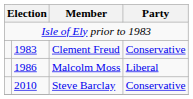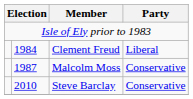(25, 49) 1983 -> (25, 49) 1984
(156, 49) Conservative -> (142, 49) Liberal
(25, 67) 1986 -> (25, 67) 1987
(142, 67) Liberal -> (156, 67) Conservative
